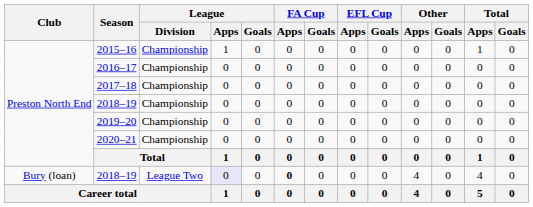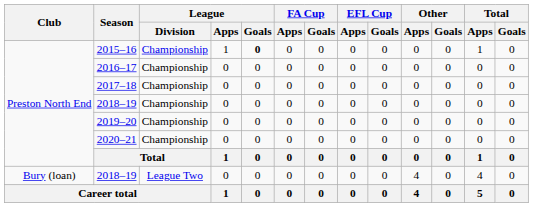(258, 49) normal -> (258, 49) bold
(226, 175) lavender background -> (226, 175) no background
(289, 175) bold -> (289, 175) normal
